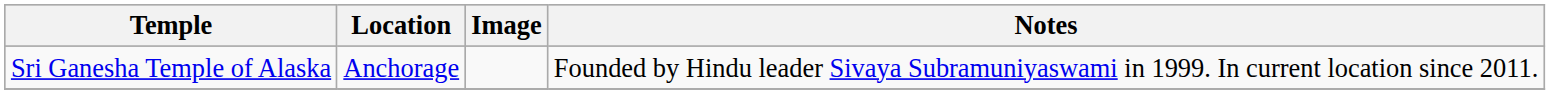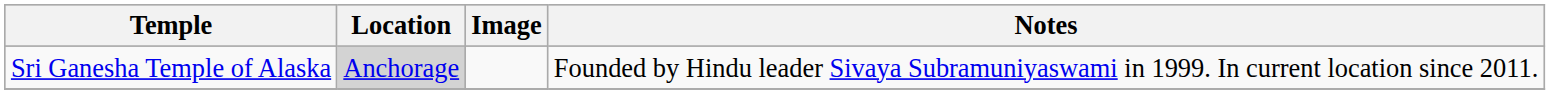(401, 67) no background -> (401, 67) lightgrey background
